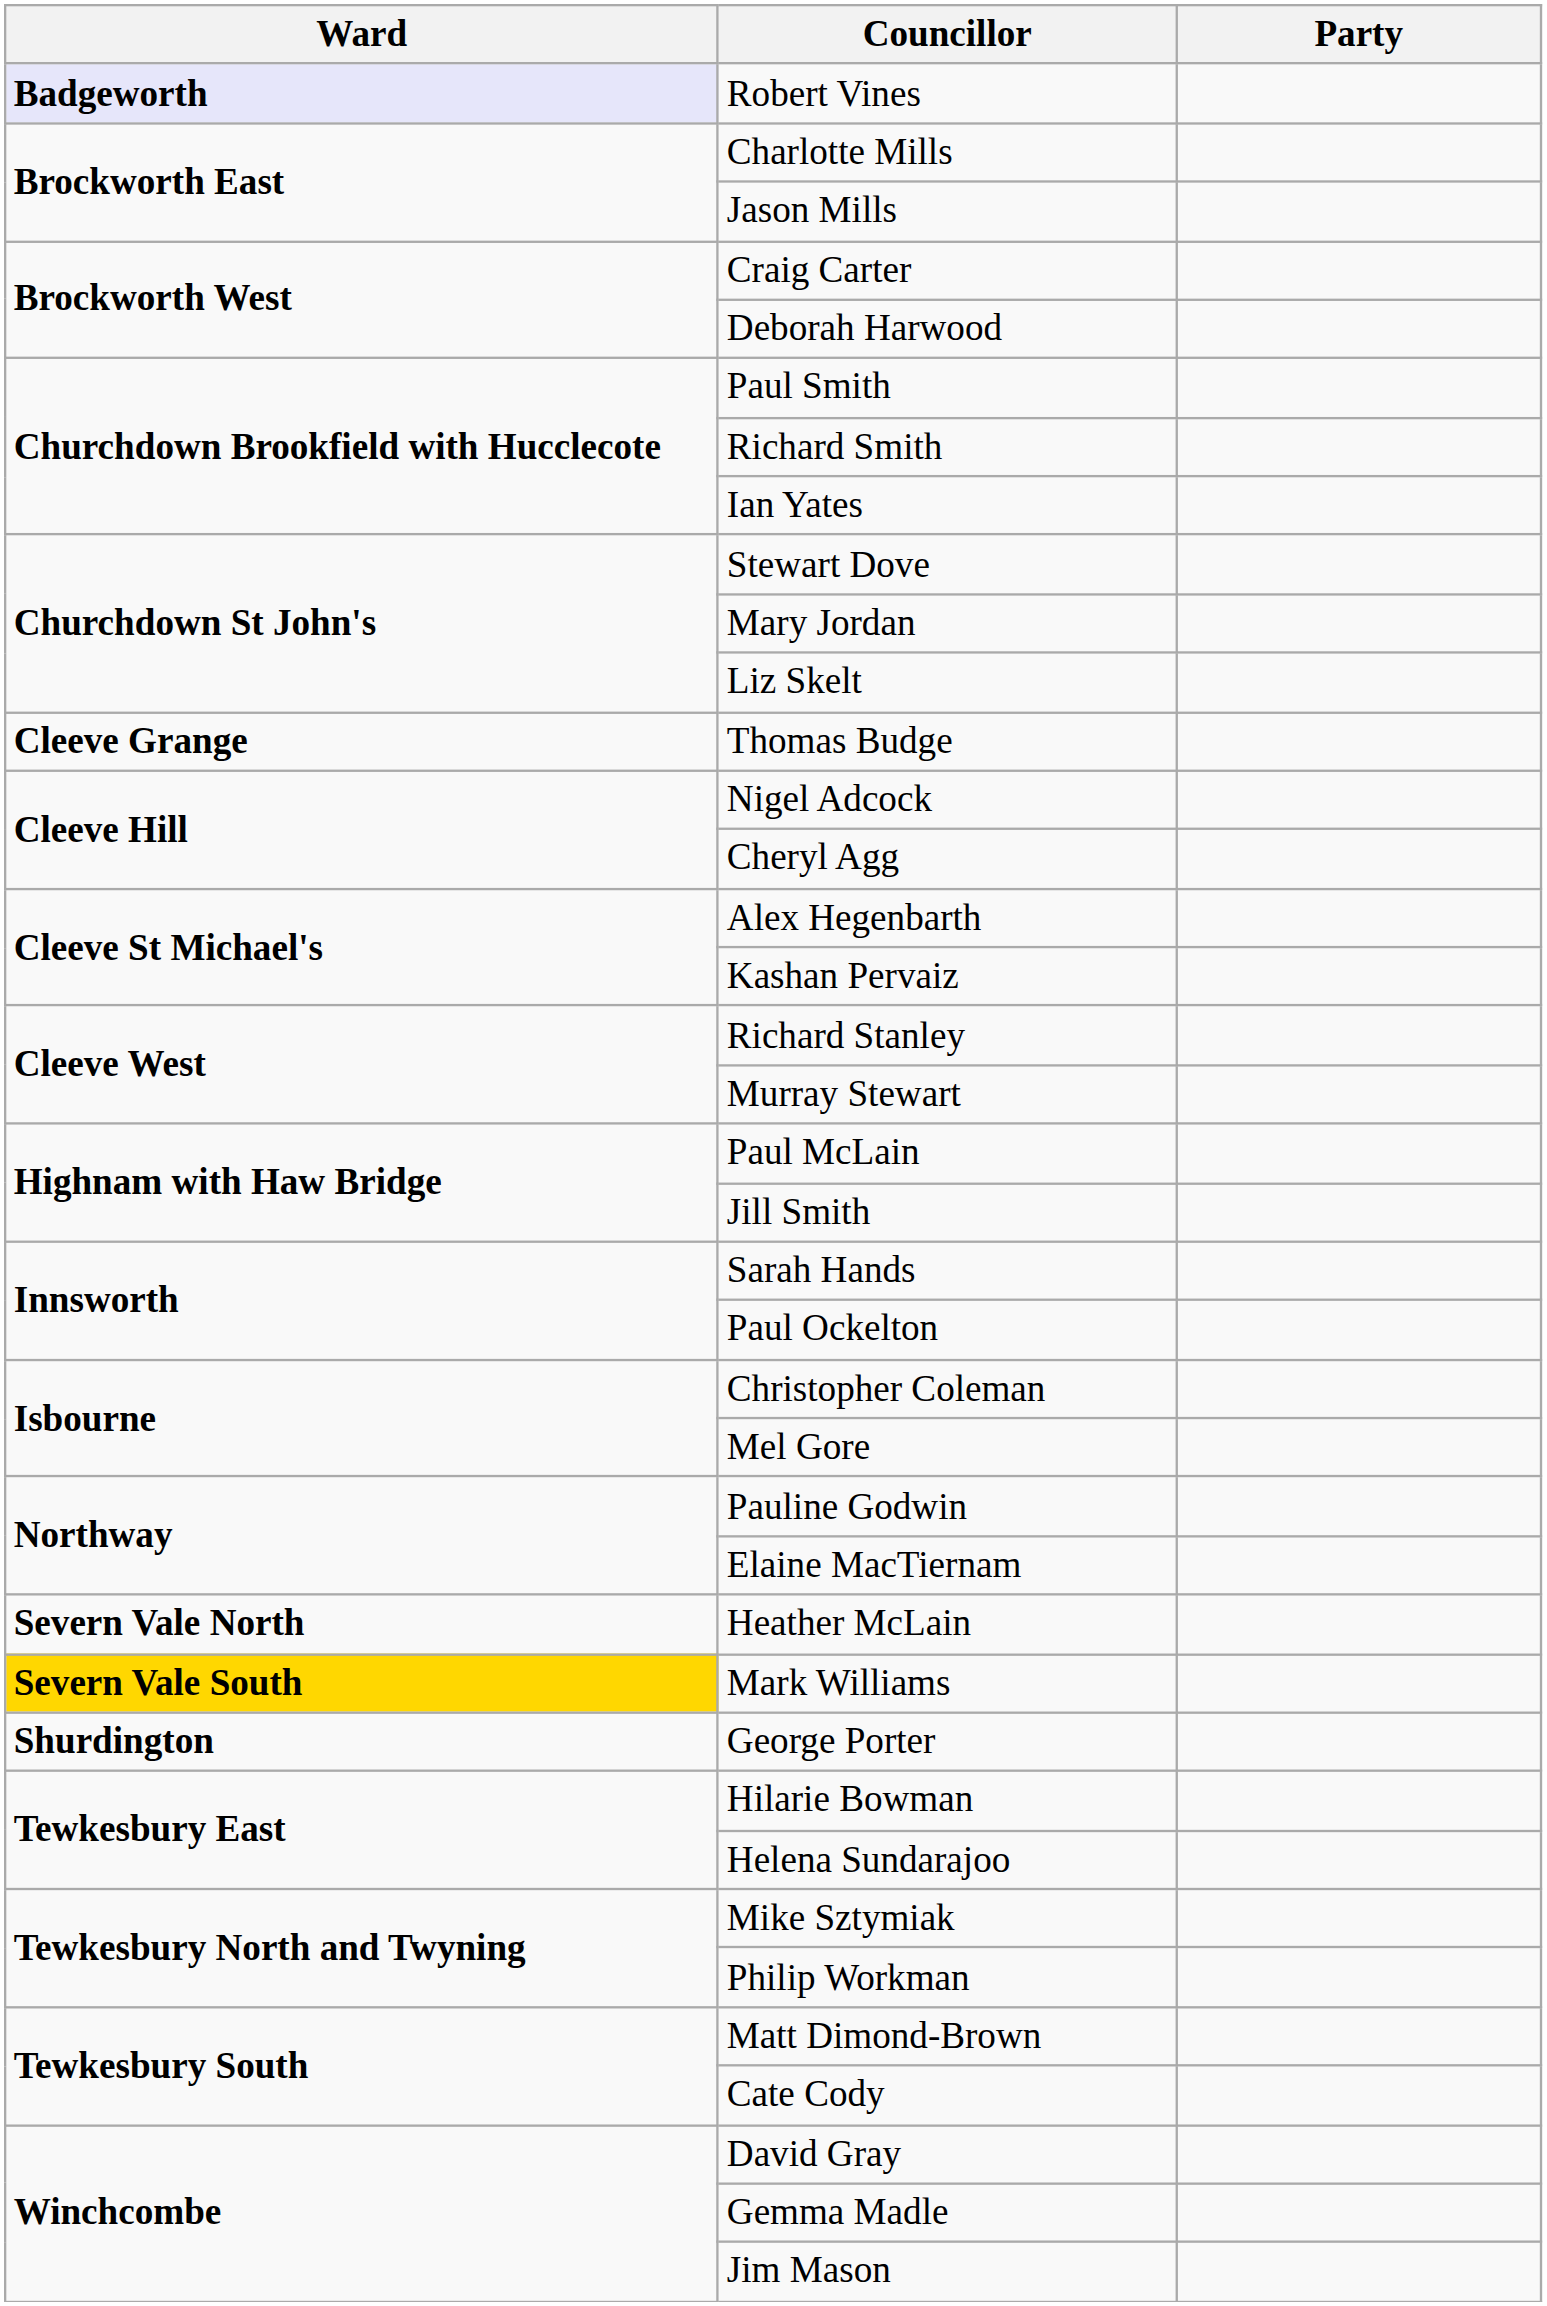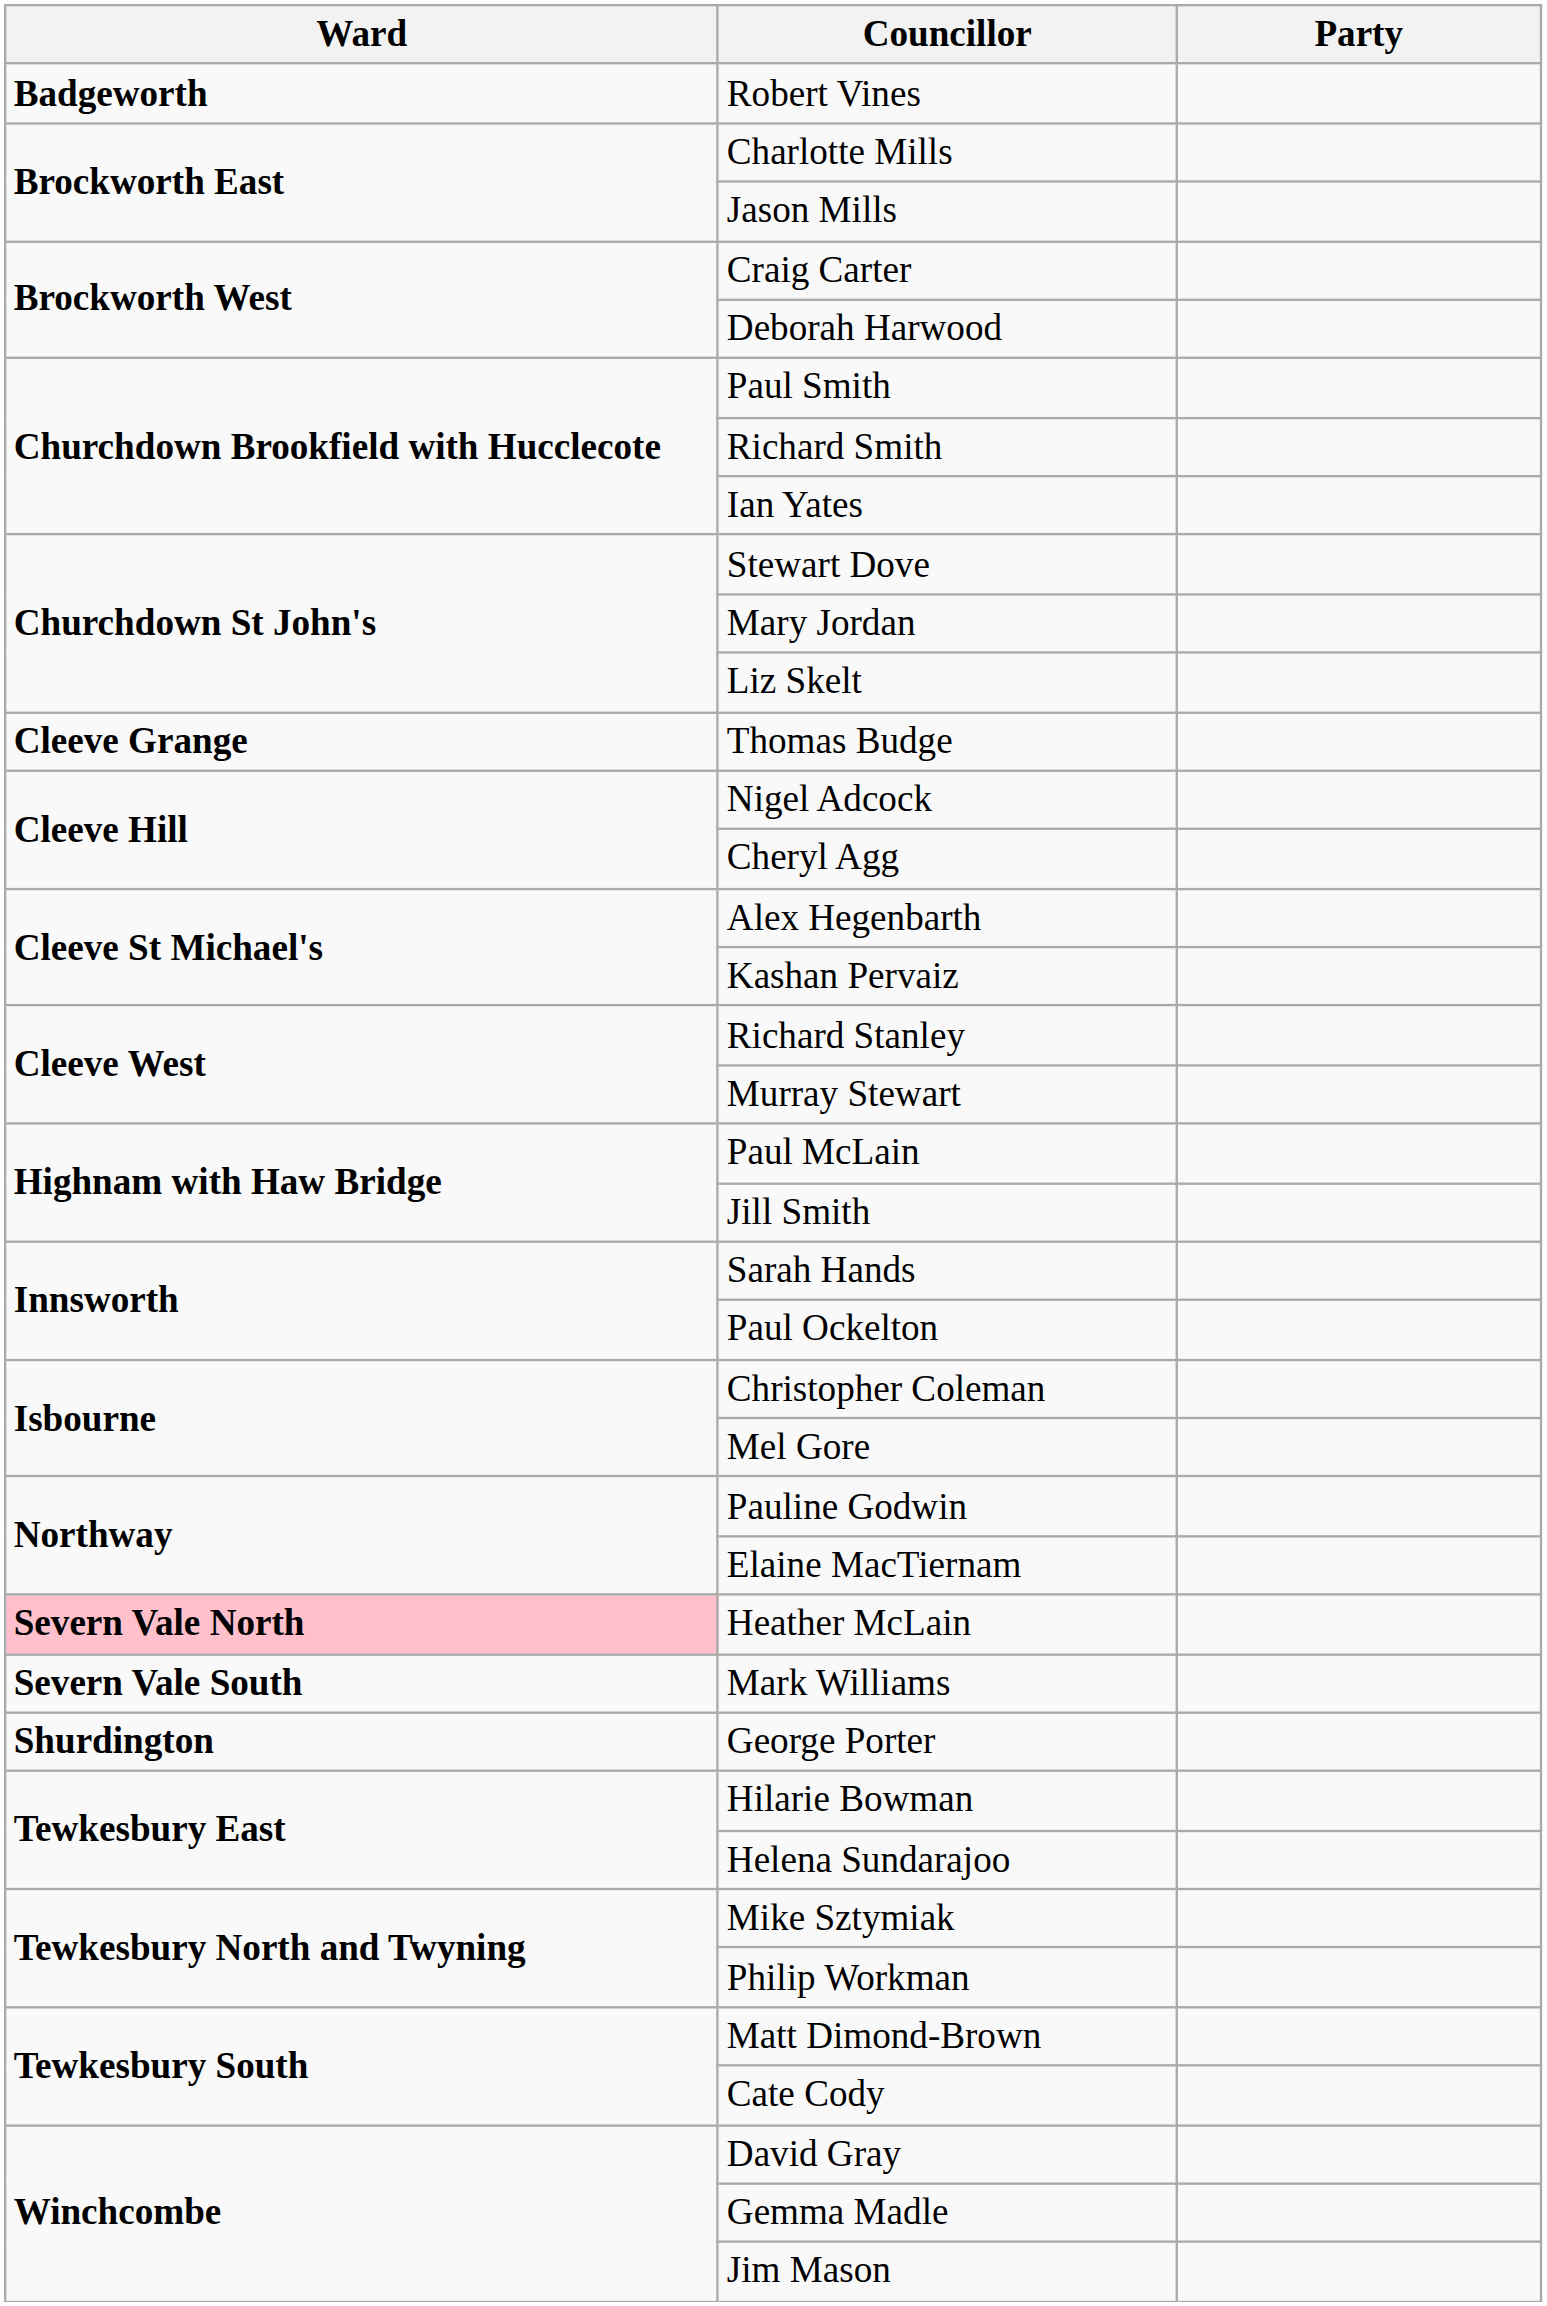(111, 92) lavender background -> (111, 92) no background
(159, 1623) no background -> (159, 1623) pink background
(158, 1682) gold background -> (158, 1682) no background
